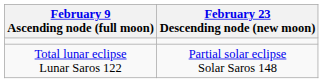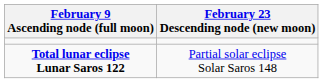(81, 61) normal -> (81, 61) bold
